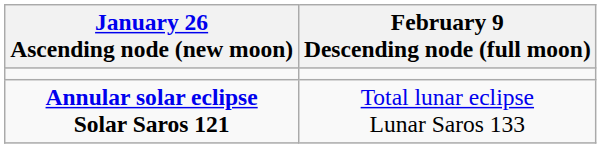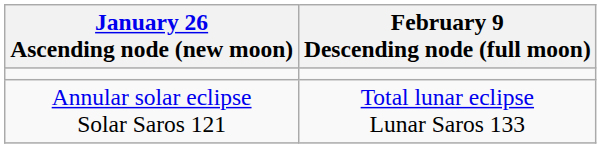(152, 110) bold -> (152, 110) normal
